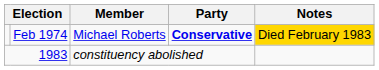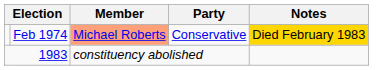(119, 34) no background -> (119, 34) lightsalmon background
(212, 34) bold -> (209, 34) normal
